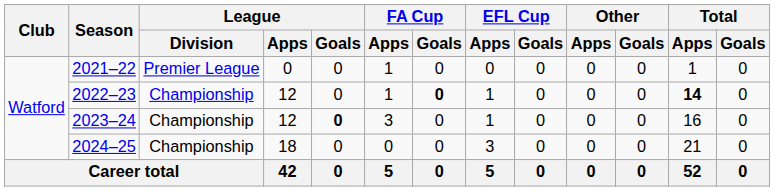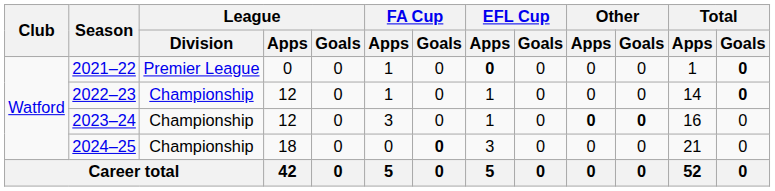(490, 69) normal -> (490, 69) bold
(743, 69) normal -> (743, 69) bold
(439, 95) bold -> (439, 95) normal
(692, 95) bold -> (692, 95) normal
(743, 95) normal -> (743, 95) bold
(338, 120) bold -> (338, 120) normal
(591, 120) normal -> (591, 120) bold
(642, 120) normal -> (642, 120) bold
(439, 146) normal -> (439, 146) bold
